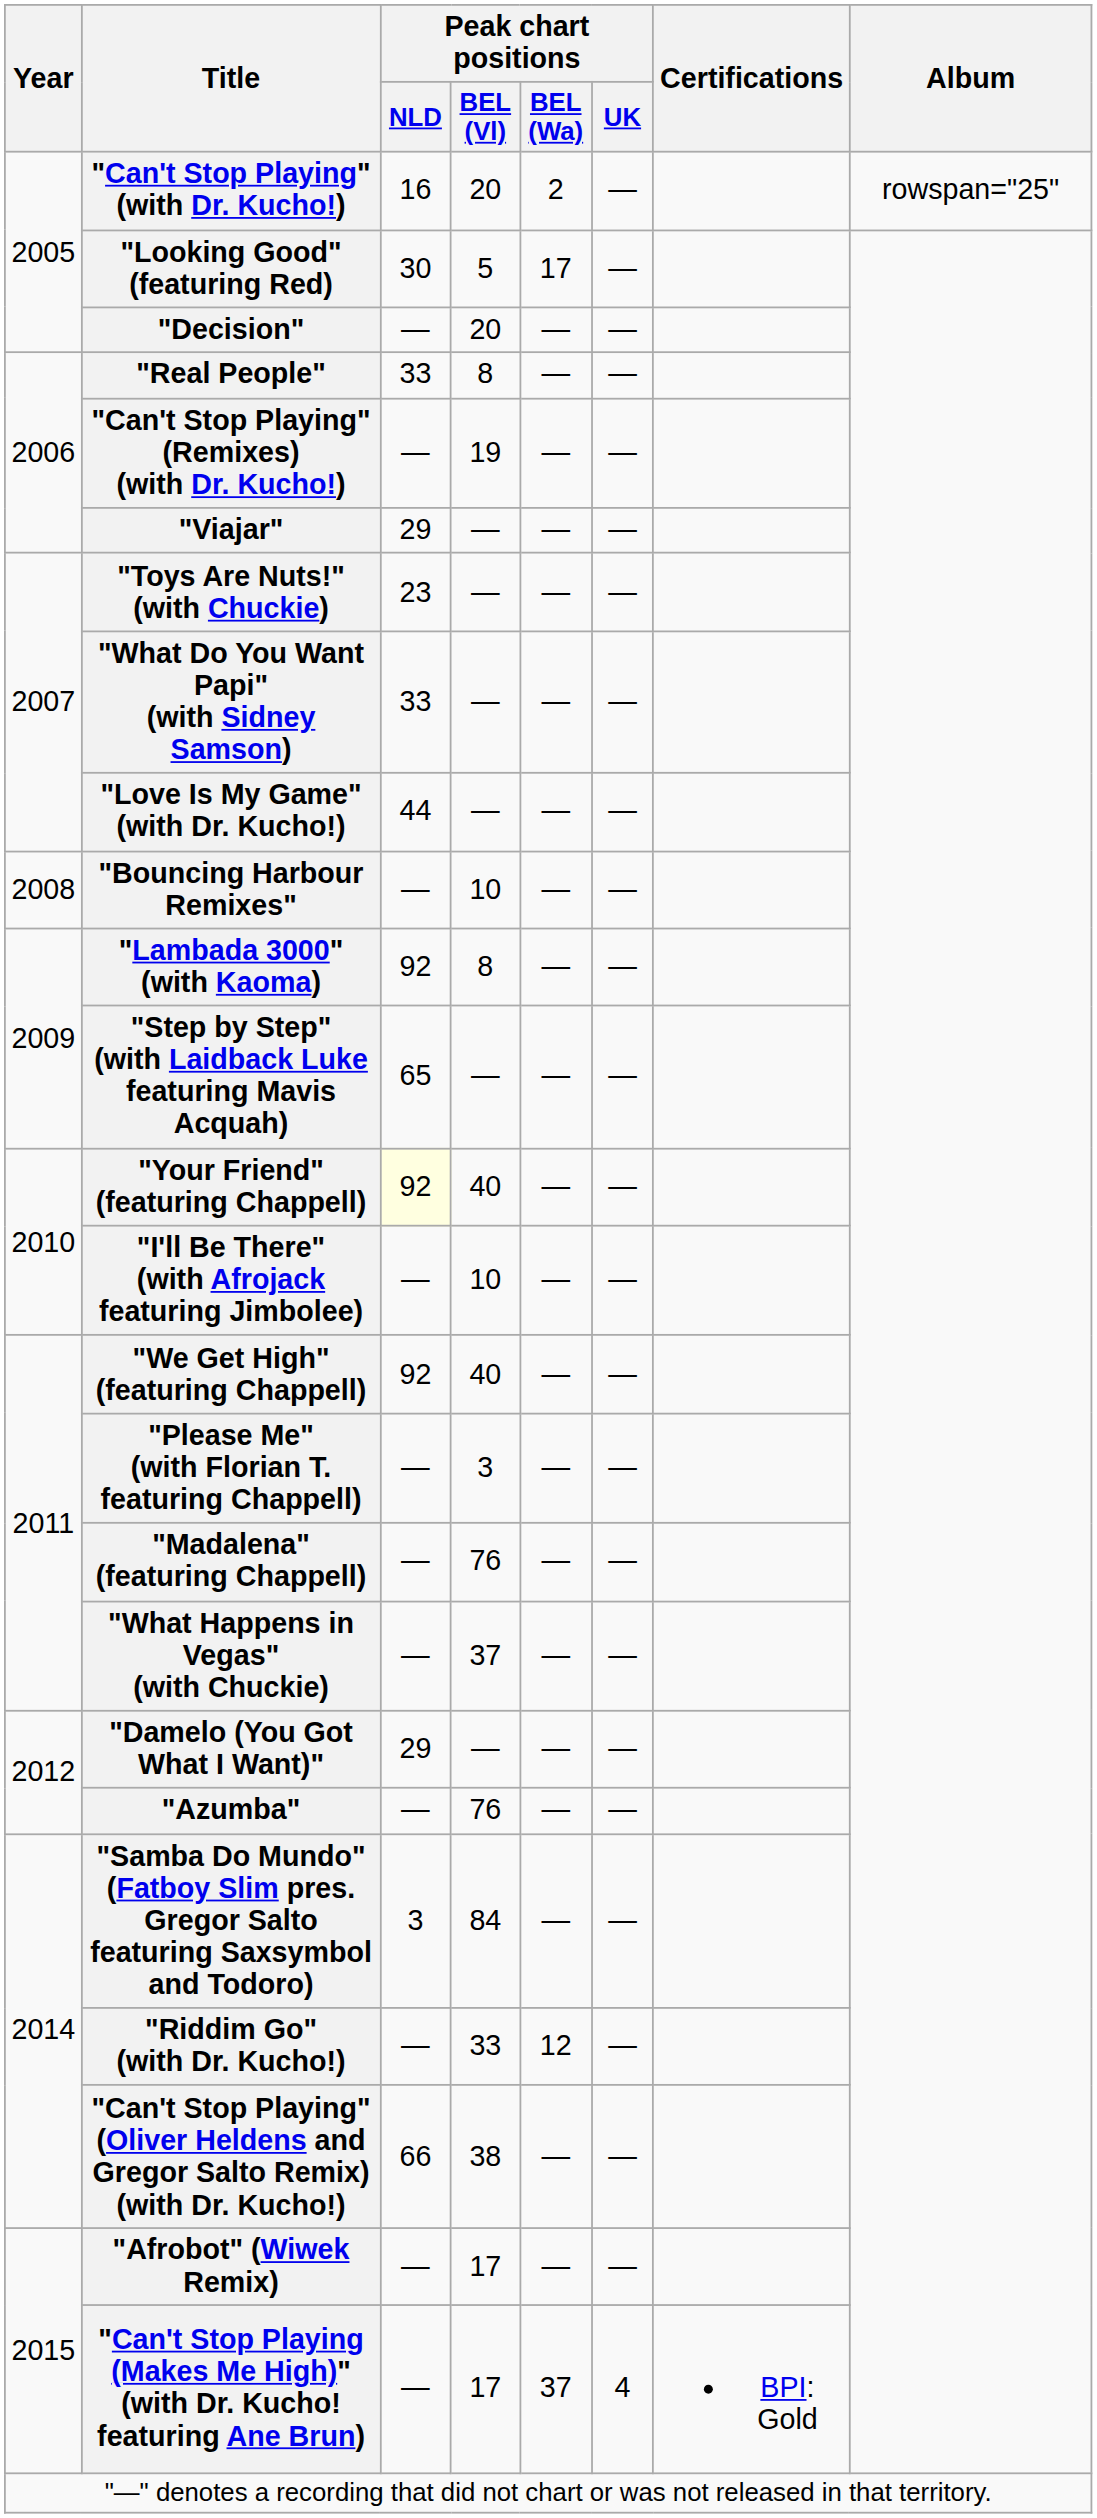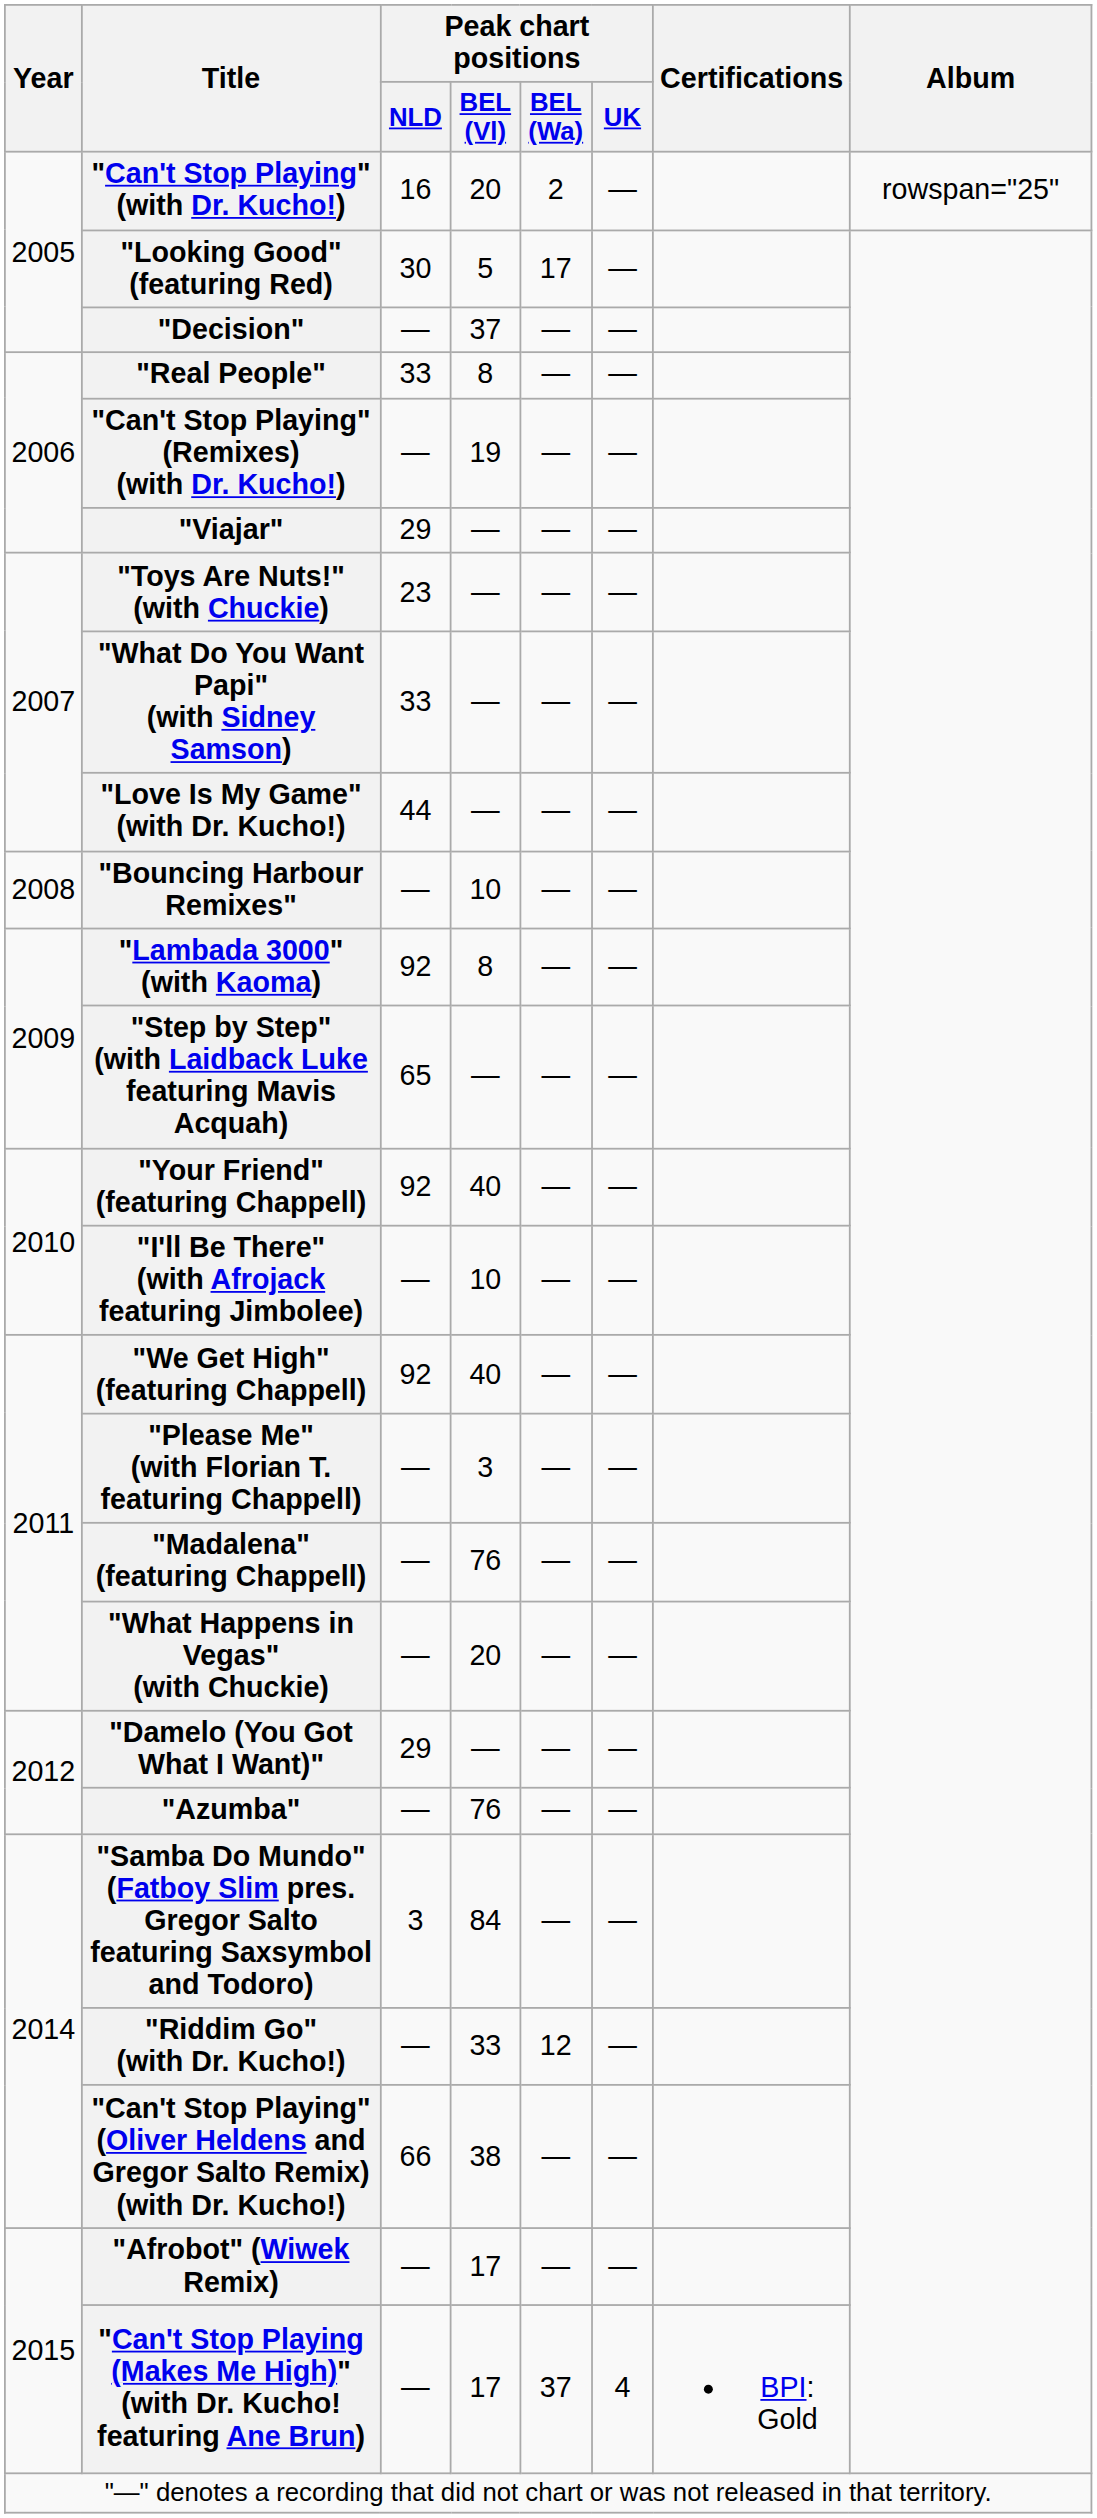(485, 329) 20 -> (485, 329) 37
(415, 1186) lightyellow background -> (415, 1186) no background
(485, 1655) 37 -> (485, 1655) 20
